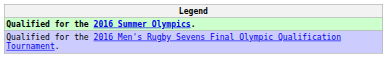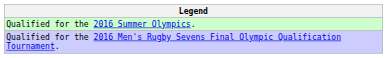(101, 24) bold -> (101, 24) normal
